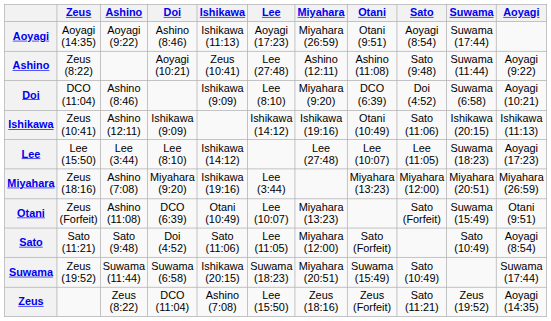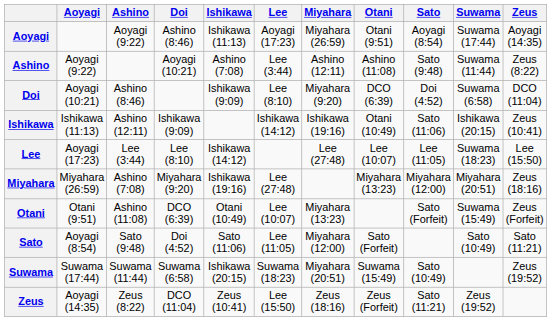columns swapped: (521, 13) <-> (79, 13)
(222, 65) Zeus (10:41) -> (229, 65) Ashino (7:08)
(271, 65) Lee (27:48) -> (278, 65) Lee (3:44)
(271, 183) Lee (3:44) -> (278, 183) Lee (27:48)
(222, 301) Ashino (7:08) -> (229, 301) Zeus (10:41)
